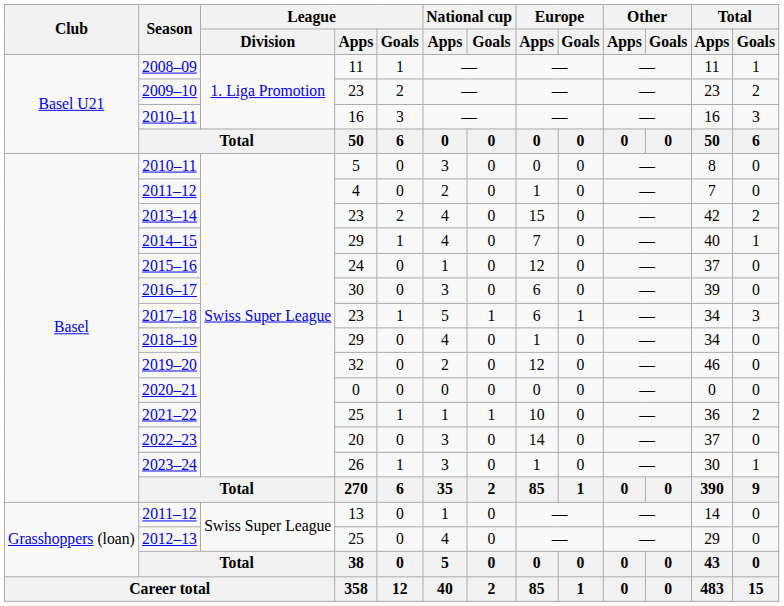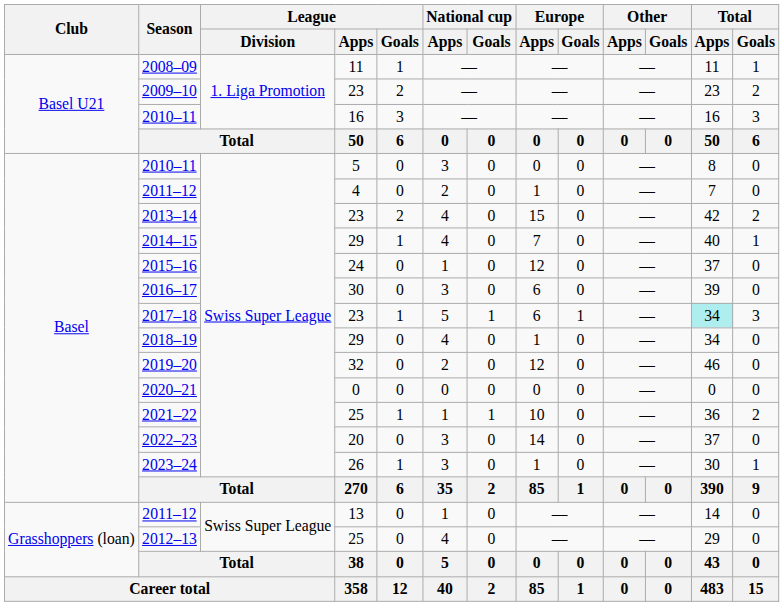(712, 315) no background -> (712, 315) paleturquoise background
